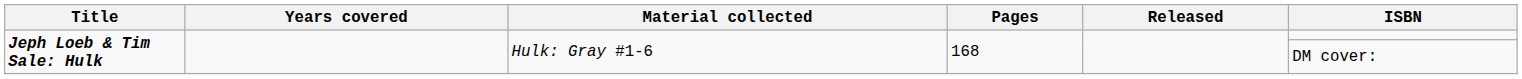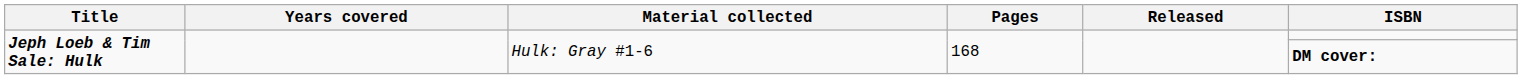(1335, 57) normal -> (1335, 57) bold
